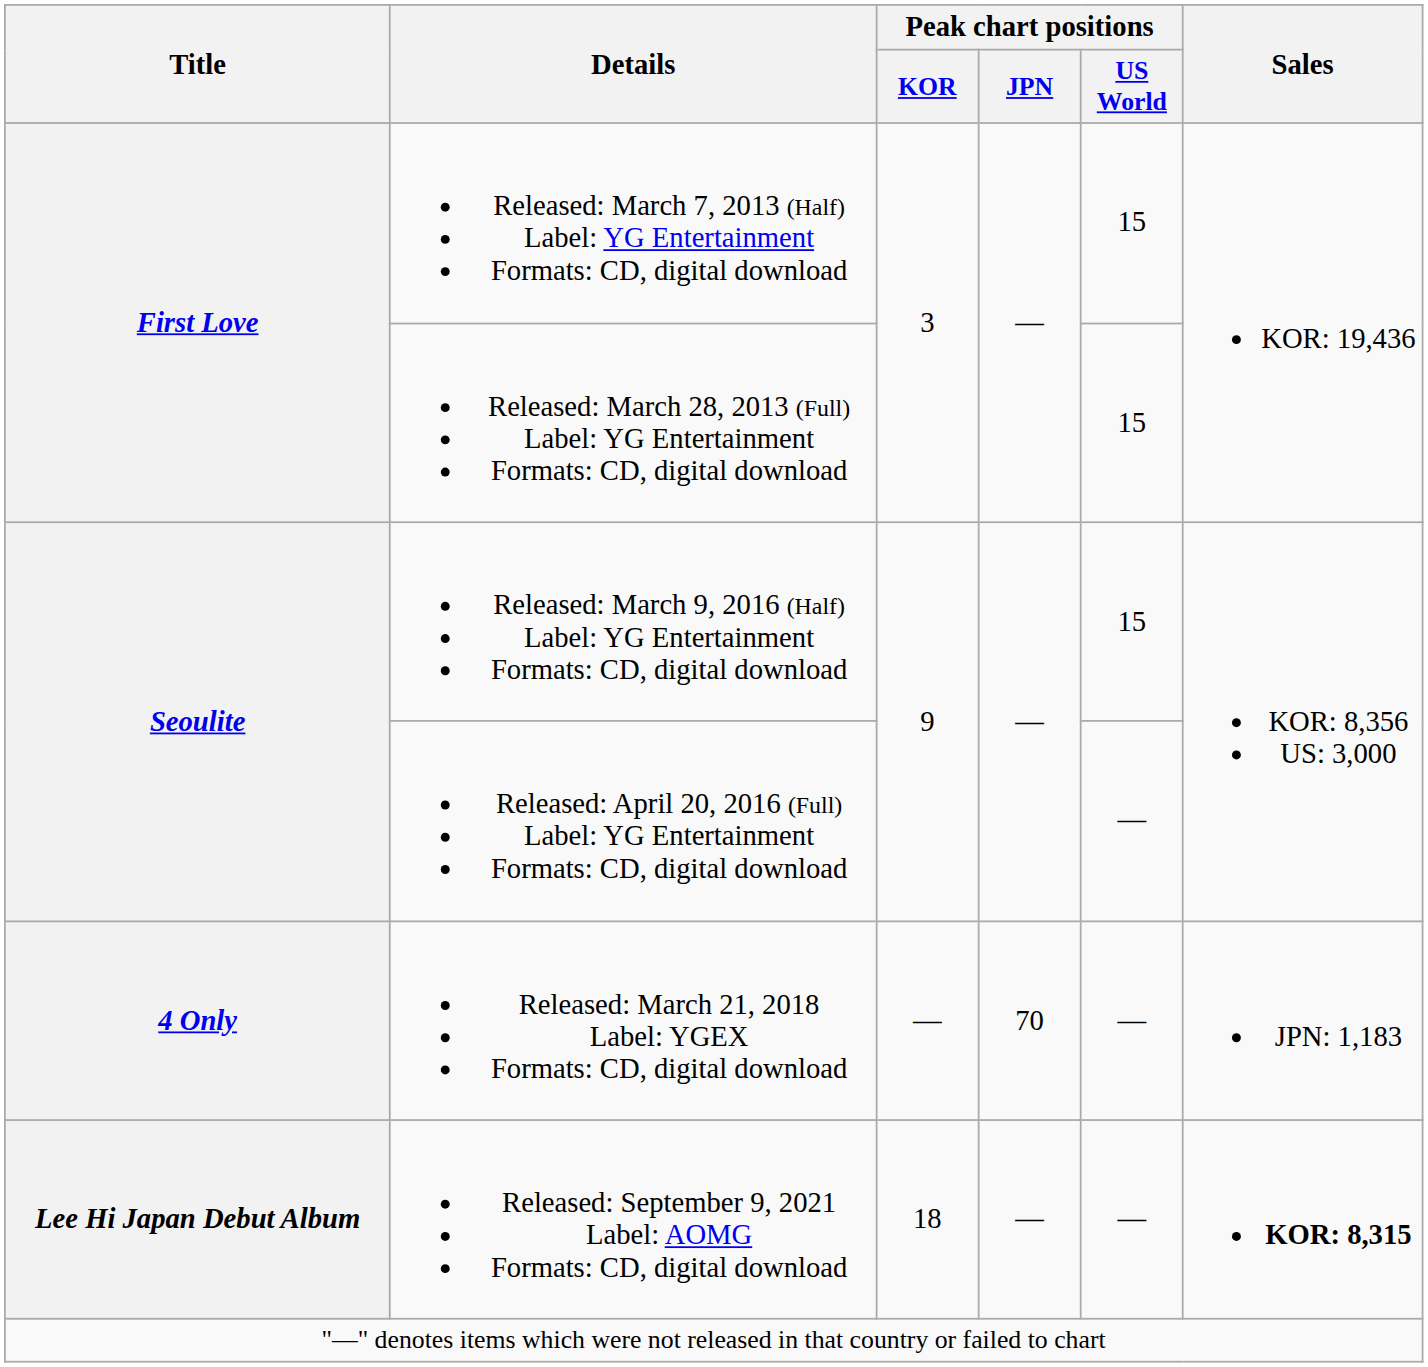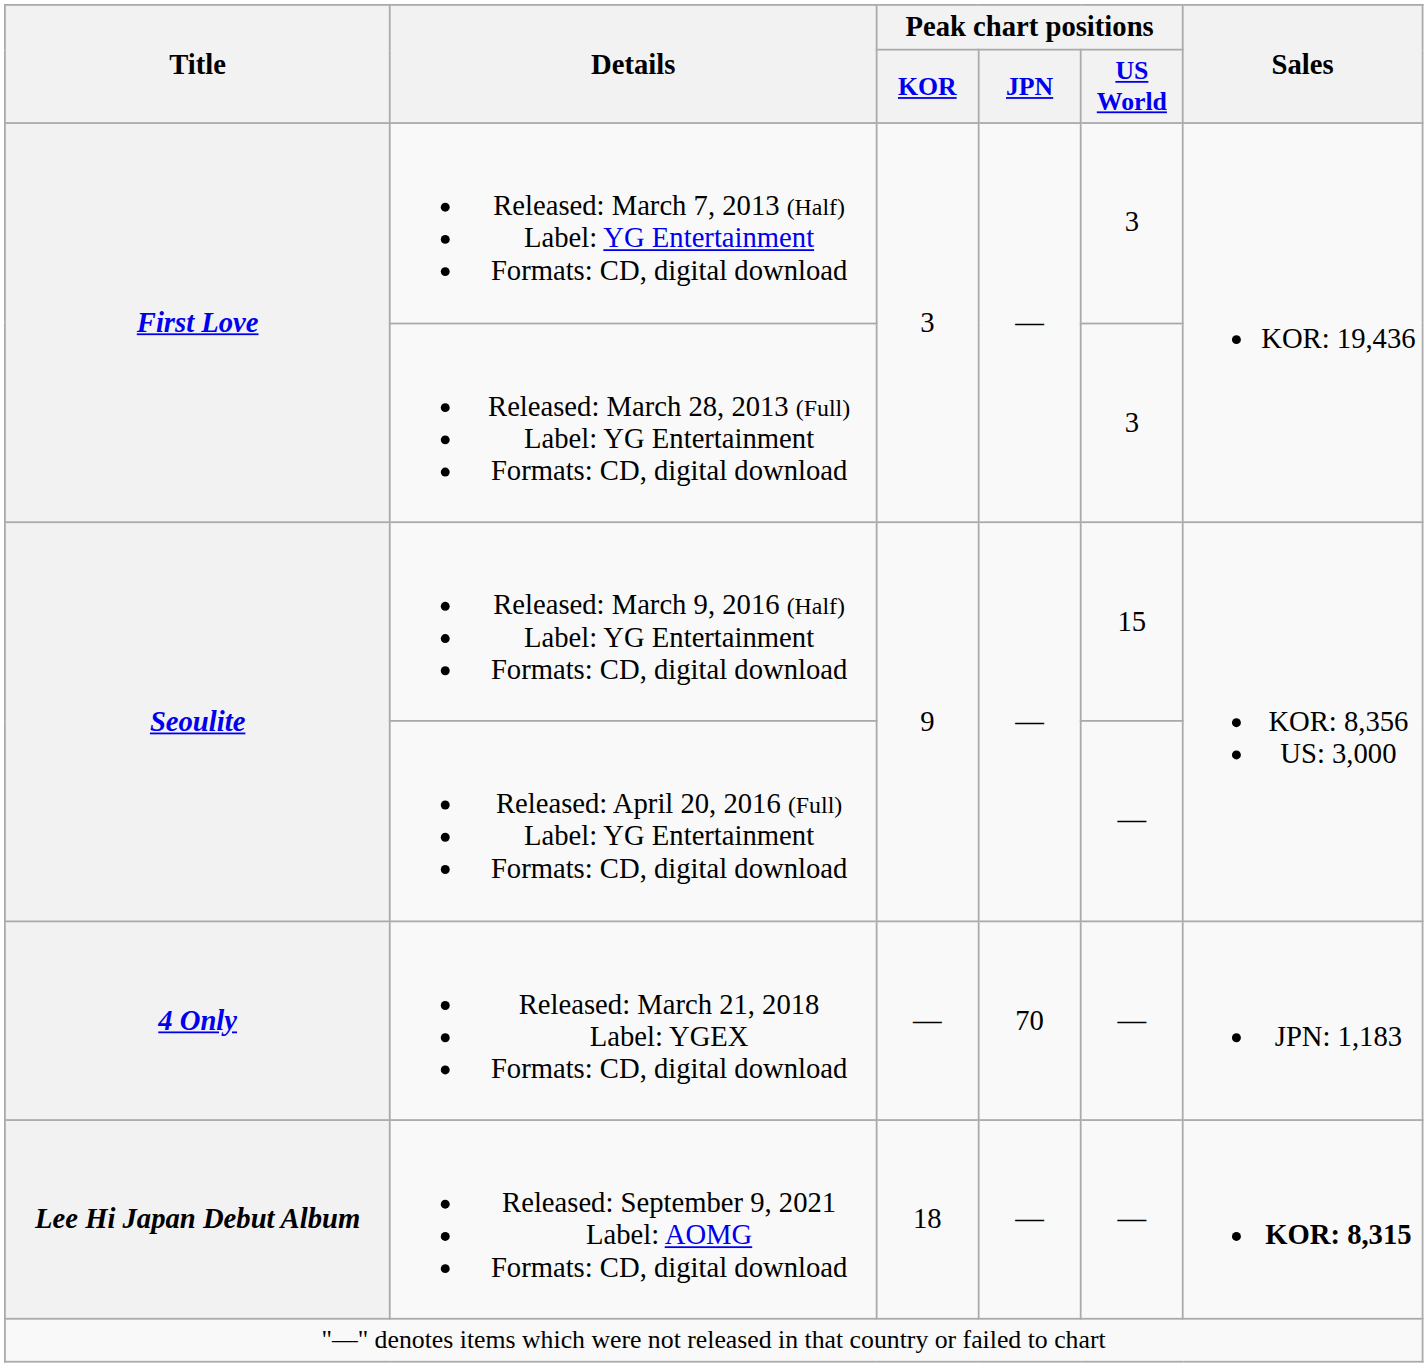(1132, 222) 15 -> (1132, 222) 3
(1132, 421) 15 -> (1132, 421) 3
